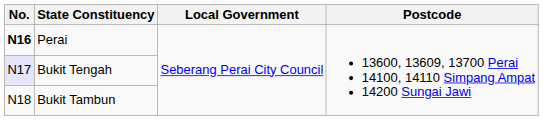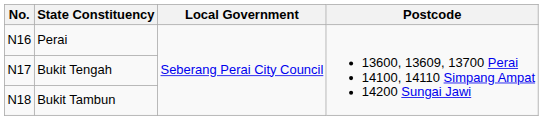(19, 40) bold -> (19, 40) normal
(19, 70) lavender background -> (19, 70) no background
